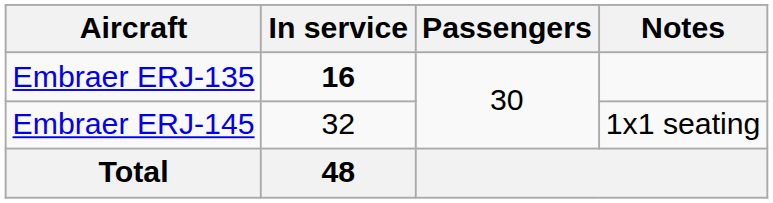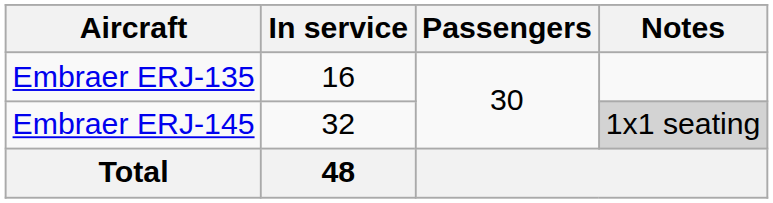(338, 76) bold -> (338, 76) normal
(683, 124) no background -> (683, 124) lightgrey background
